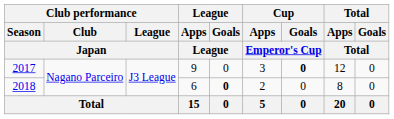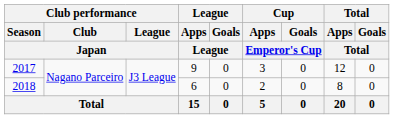(303, 68) bold -> (303, 68) normal
(226, 86) bold -> (226, 86) normal
